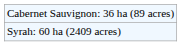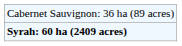(64, 32) normal -> (67, 32) bold
